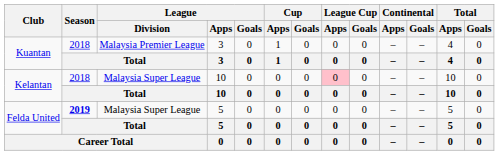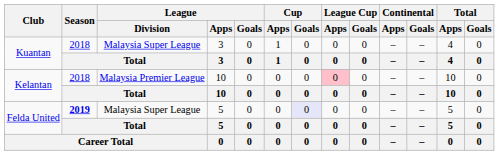(152, 45) Malaysia Premier League -> (152, 45) Malaysia Super League
(152, 77) Malaysia Super League -> (152, 77) Malaysia Premier League
(307, 110) no background -> (307, 110) lavender background
